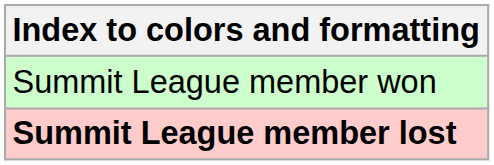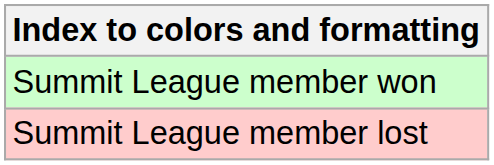(235, 133) bold -> (220, 133) normal
